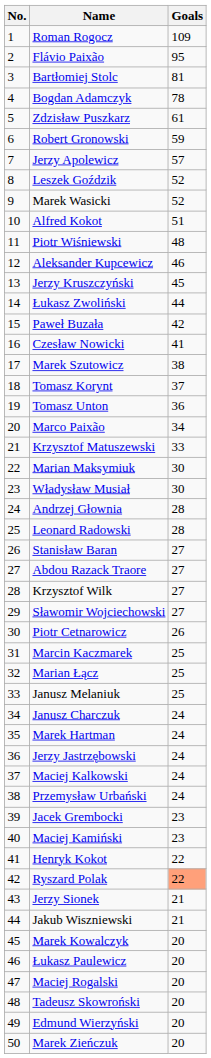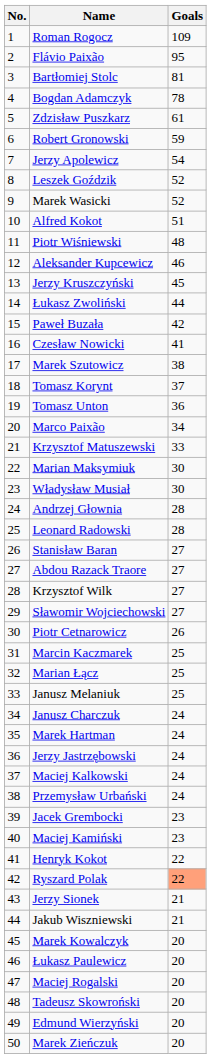(178, 159) 57 -> (178, 159) 54
